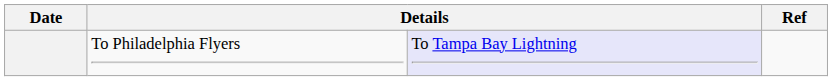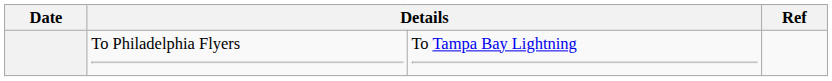(585, 49) lavender background -> (585, 49) no background
